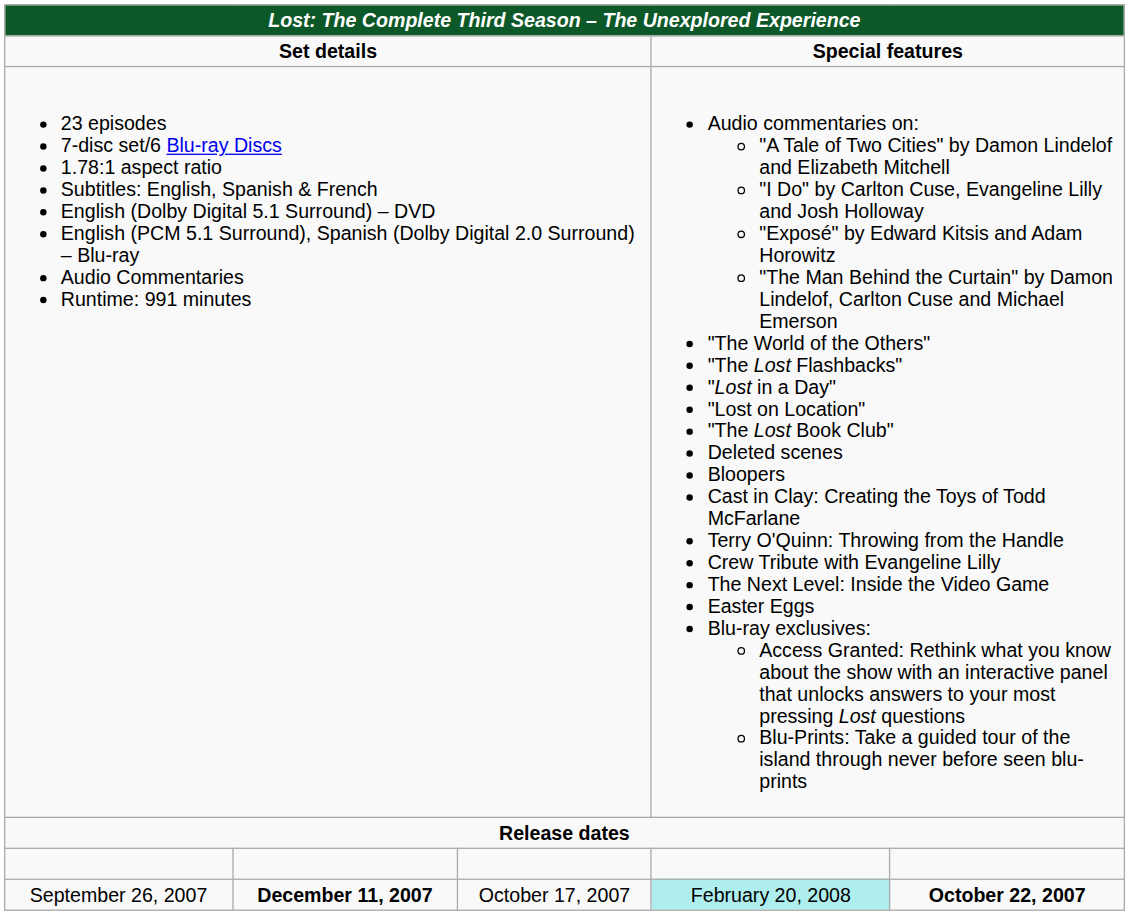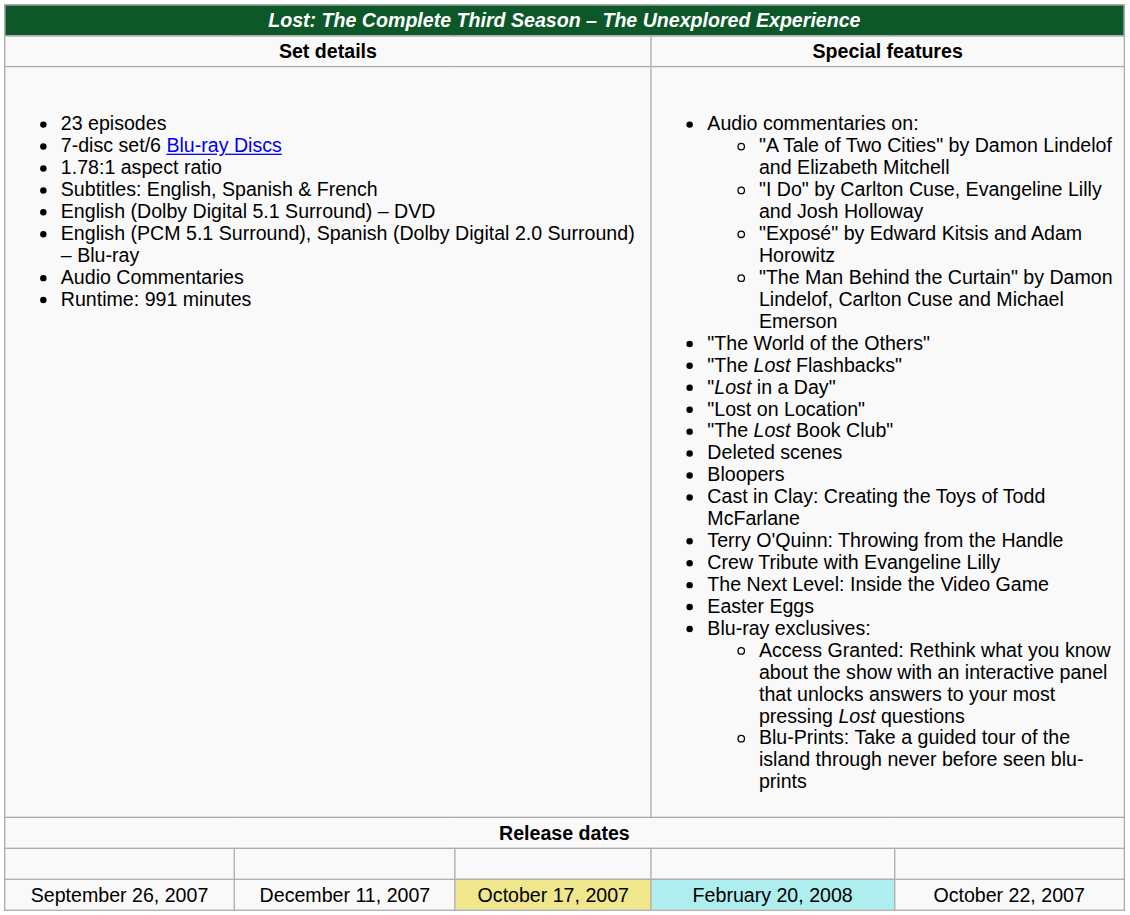(345, 895) bold -> (345, 895) normal
(554, 895) no background -> (553, 895) khaki background
(1007, 895) bold -> (1009, 895) normal
